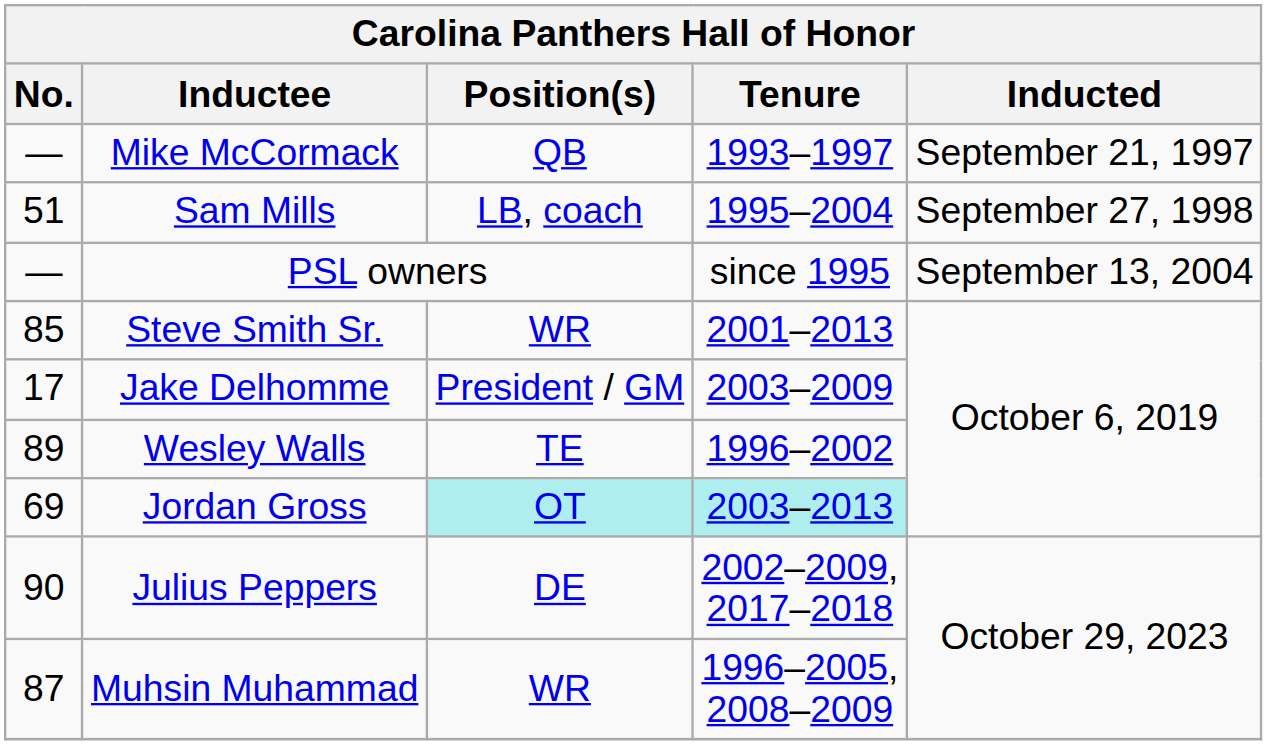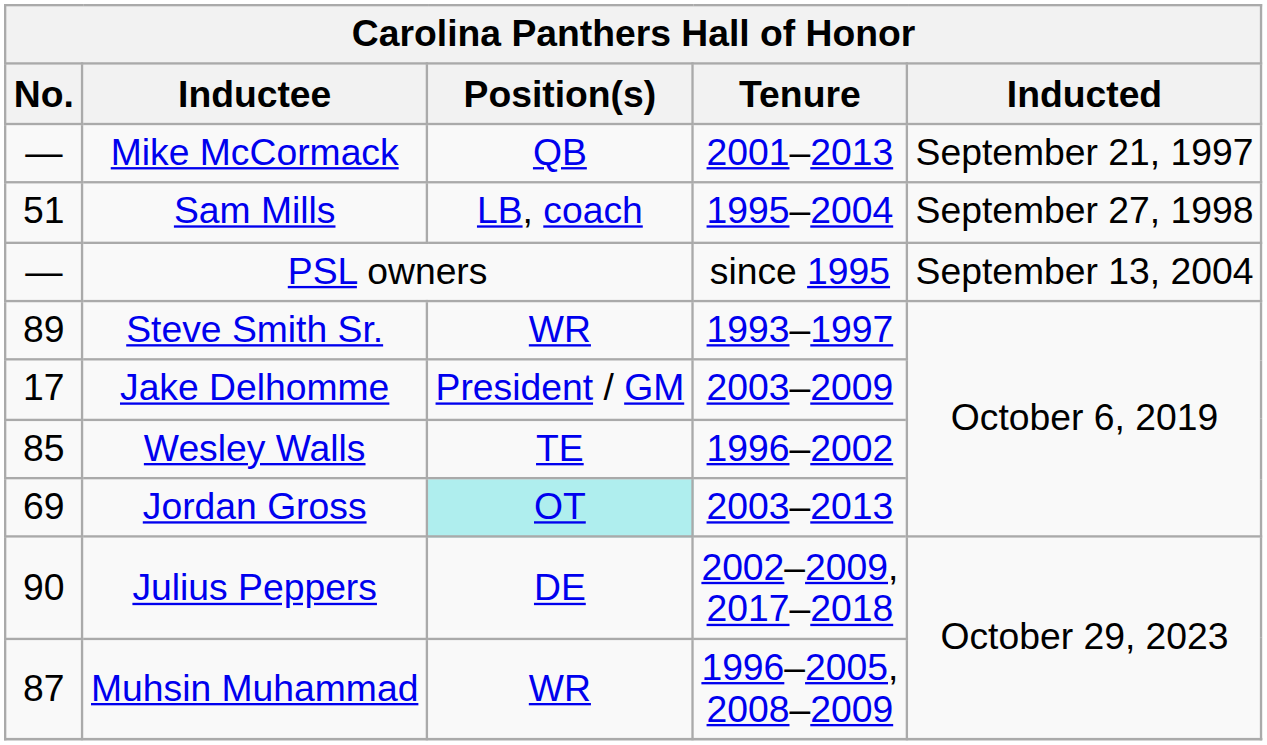(800, 152) 1993–1997 -> (800, 152) 2001–2013
(44, 329) 85 -> (44, 329) 89
(800, 329) 2001–2013 -> (800, 329) 1993–1997
(44, 447) 89 -> (44, 447) 85
(800, 507) paleturquoise background -> (800, 507) no background
